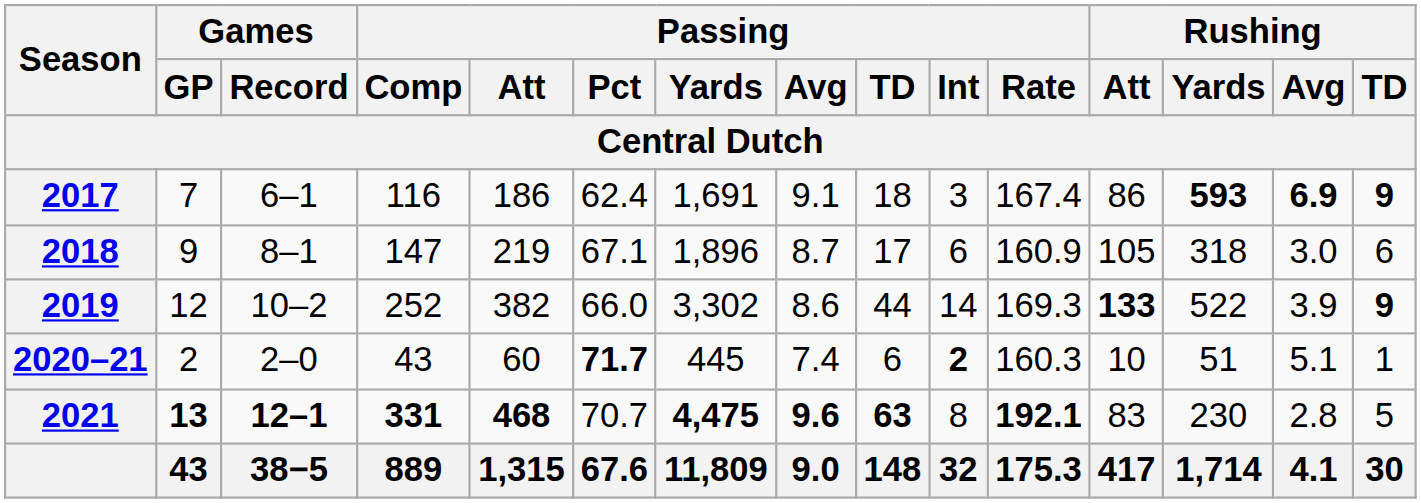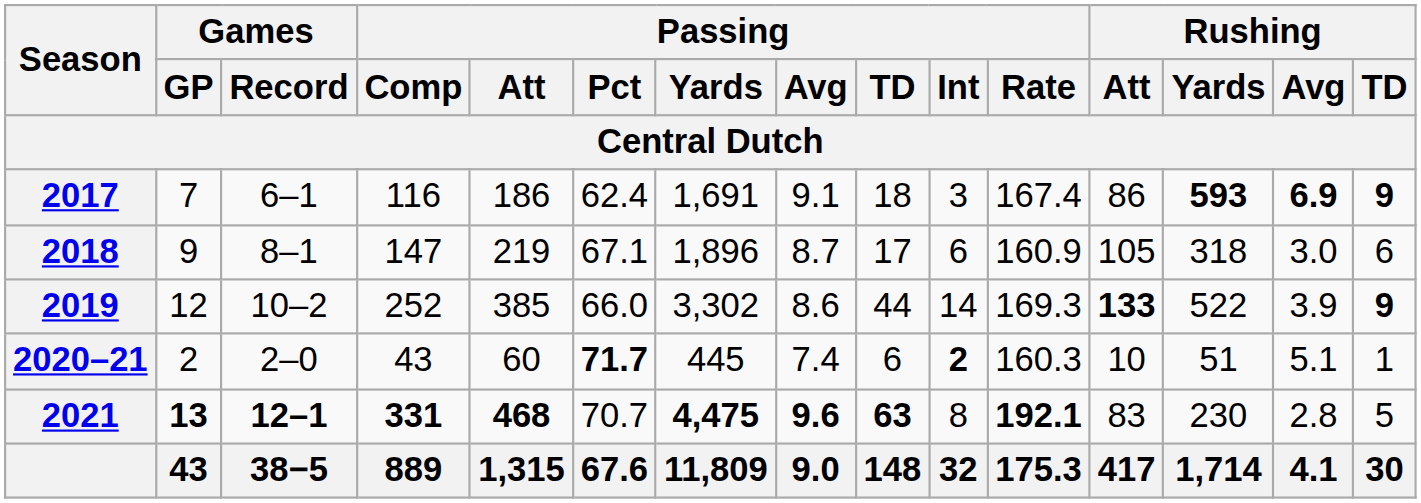(522, 305) 382 -> (522, 305) 385
